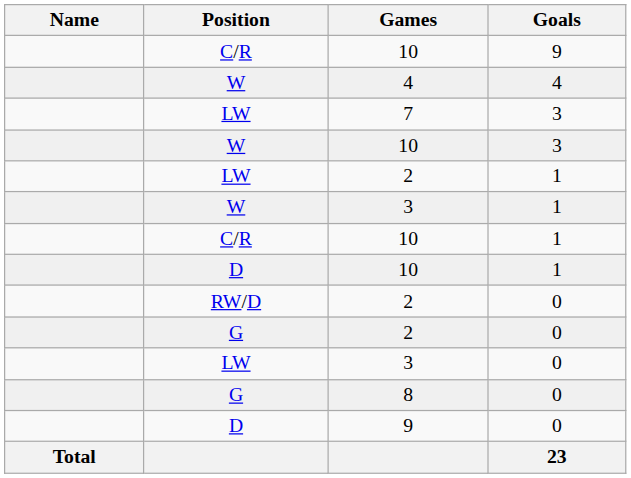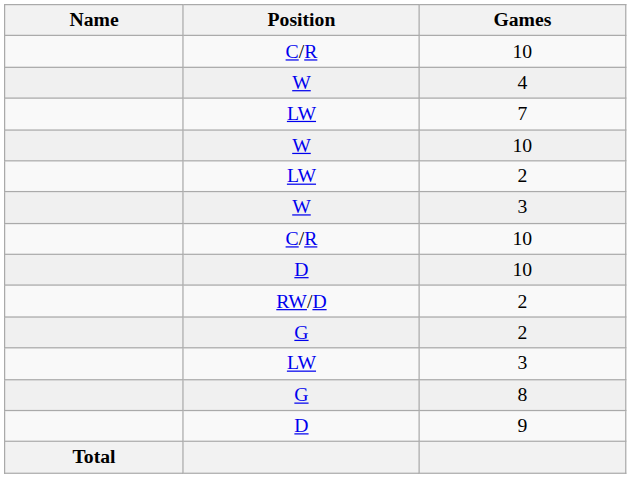- column: (557, 20)
